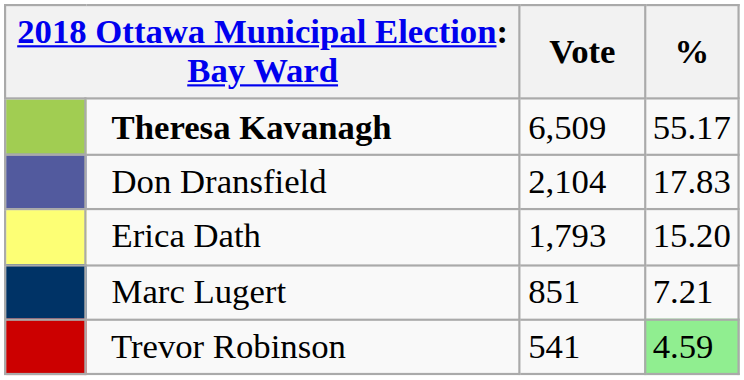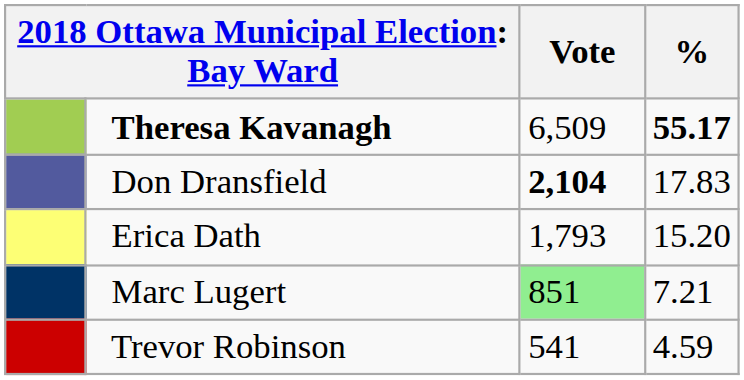(692, 126) normal -> (692, 126) bold
(567, 181) normal -> (567, 181) bold
(554, 291) no background -> (554, 291) lightgreen background
(683, 346) lightgreen background -> (683, 346) no background
